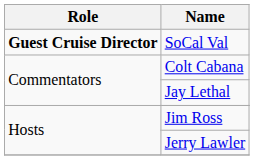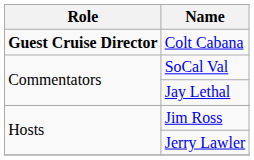(196, 42) SoCal Val -> (204, 42) Colt Cabana
(204, 67) Colt Cabana -> (196, 67) SoCal Val
